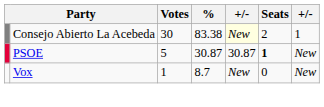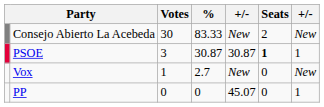(208, 33) 83.38 -> (208, 33) 83.33
(239, 33) lightyellow background -> (239, 33) no background
(297, 33) 1 -> (305, 33) New
(164, 53) 5 -> (164, 53) 3
(305, 53) New -> (297, 53) 1
(202, 72) 8.7 -> (202, 72) 2.7
+ row: (20, 92)
